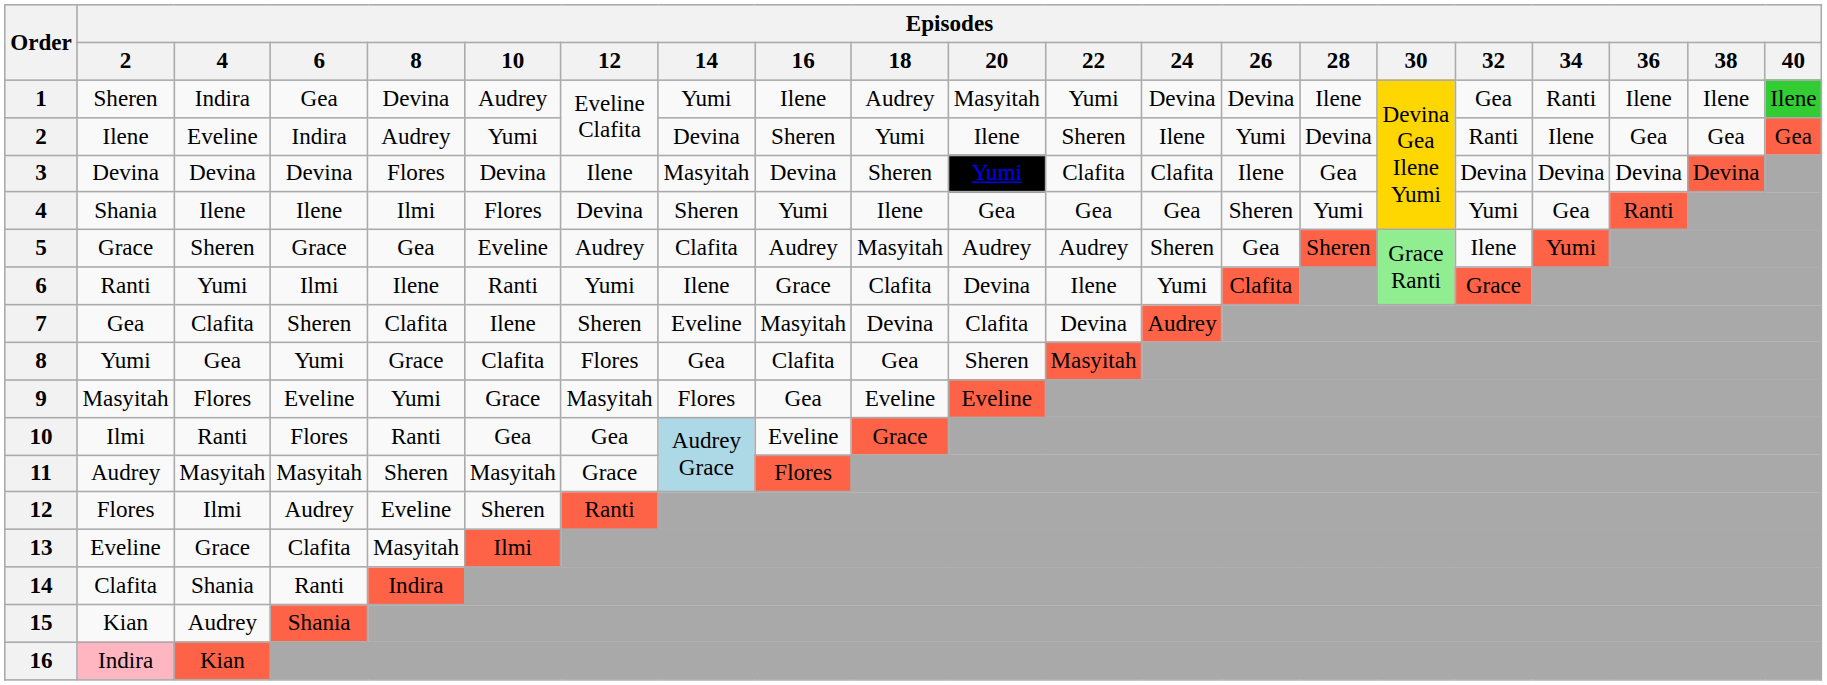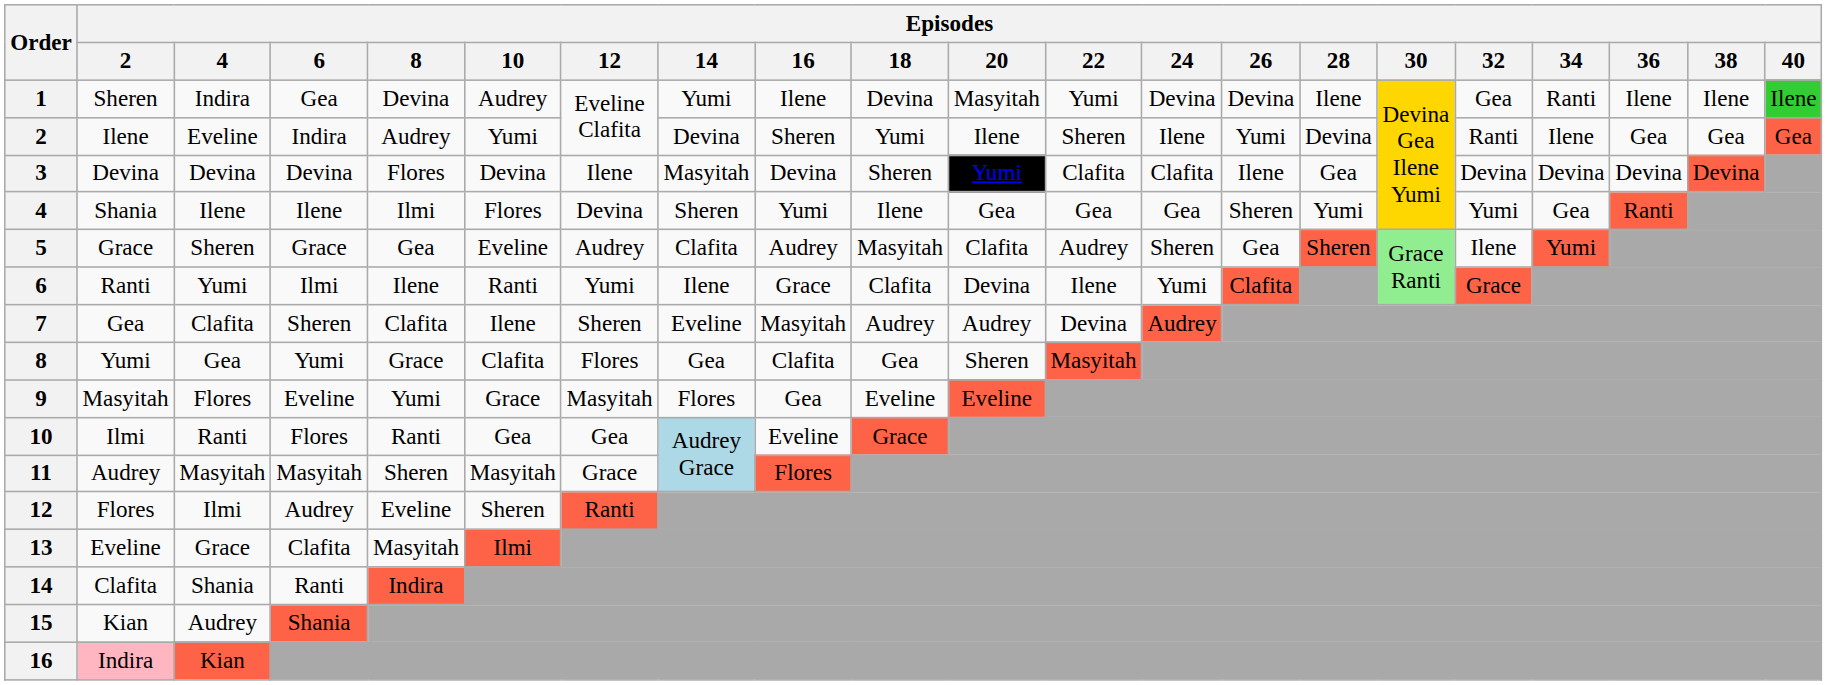(900, 97) Audrey -> (900, 97) Devina
(997, 247) Audrey -> (997, 247) Clafita
(900, 322) Devina -> (900, 322) Audrey
(997, 322) Clafita -> (997, 322) Audrey
